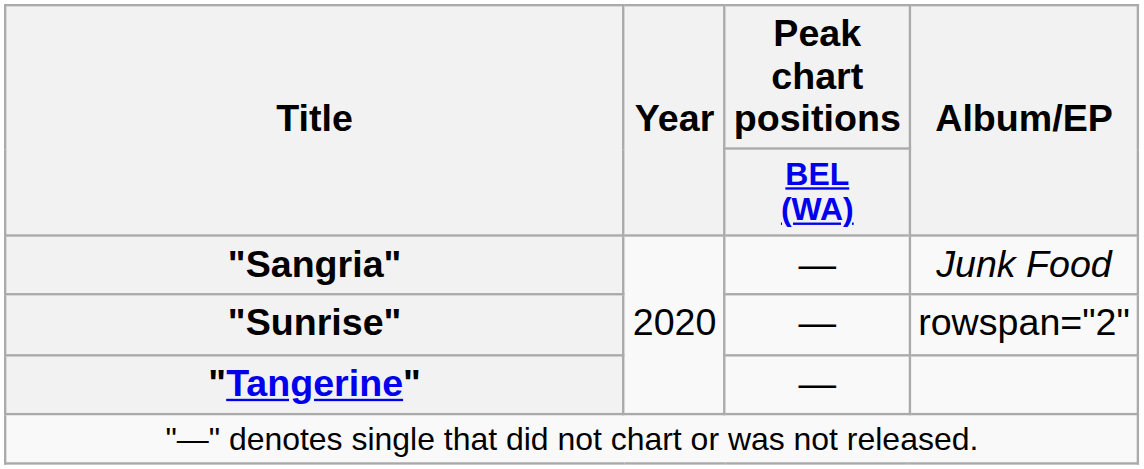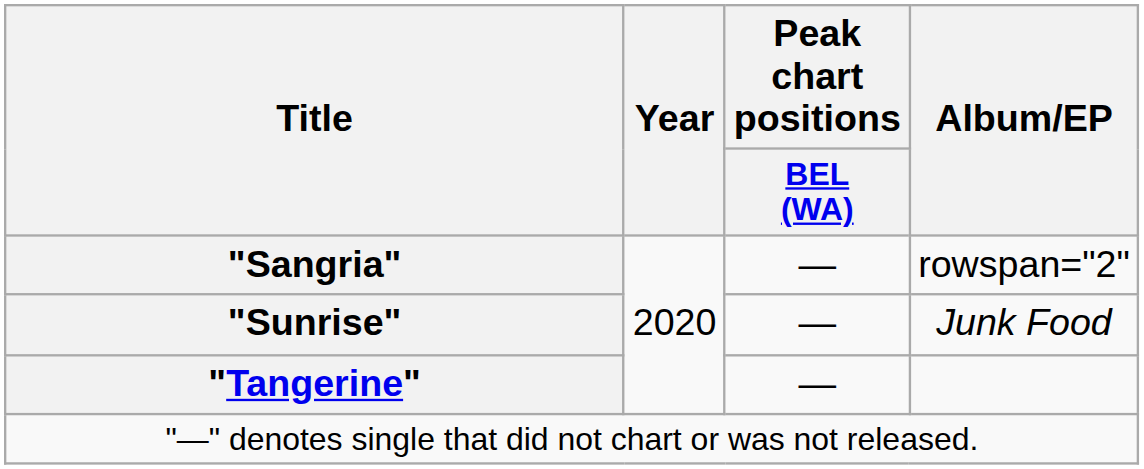(1024, 264) Junk Food -> (1024, 264) rowspan="2"
(1024, 323) rowspan="2" -> (1024, 323) Junk Food
